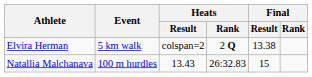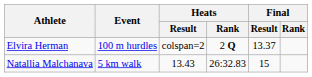(120, 46) 5 km walk -> (127, 46) 100 m hurdles
(264, 46) 13.38 -> (264, 46) 13.37
(127, 63) 100 m hurdles -> (120, 63) 5 km walk
